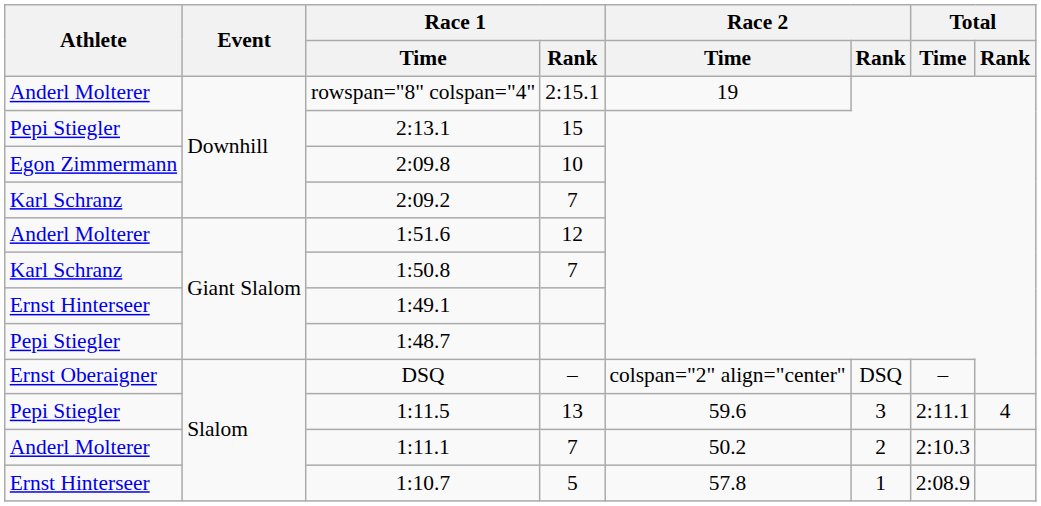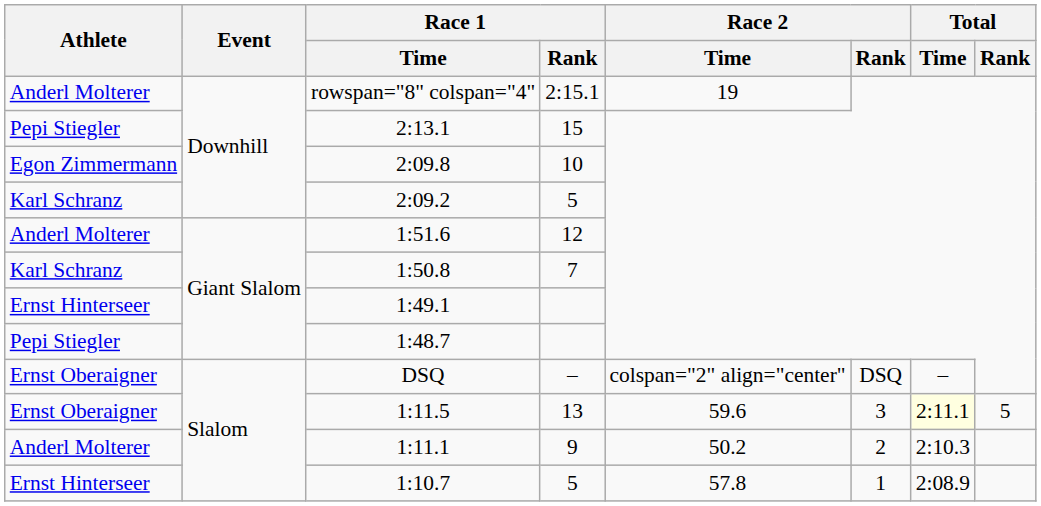(572, 199) 7 -> (572, 199) 5
(65, 411) Pepi Stiegler -> (83, 411) Ernst Oberaigner
(943, 411) no background -> (943, 411) lightyellow background
(1005, 411) 4 -> (1005, 411) 5
(572, 447) 7 -> (572, 447) 9
